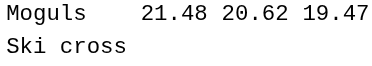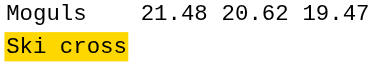(67, 47) no background -> (67, 47) gold background
